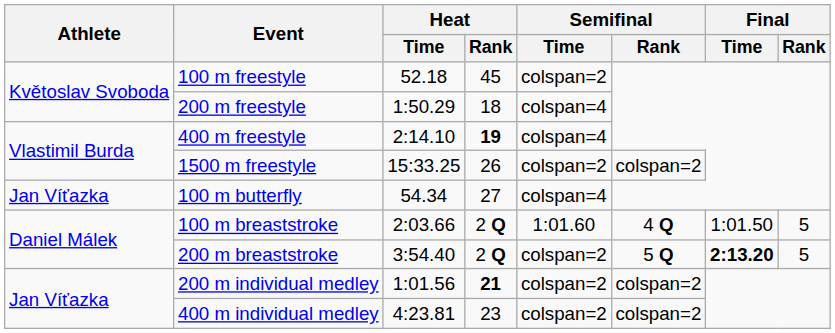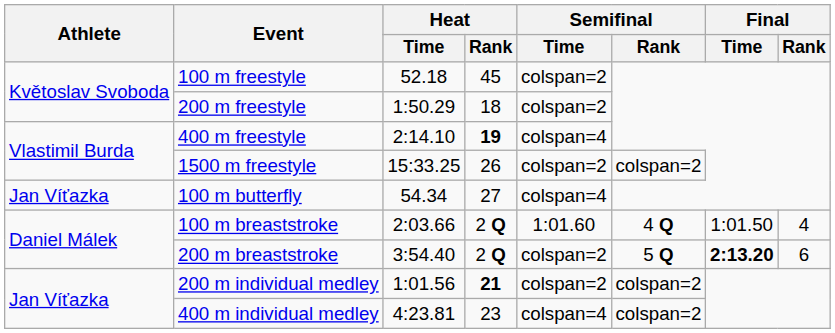(564, 107) colspan=4 -> (564, 107) colspan=2
(804, 225) 5 -> (804, 225) 4
(804, 255) 5 -> (804, 255) 6
(564, 314) colspan=2 -> (564, 314) colspan=4
